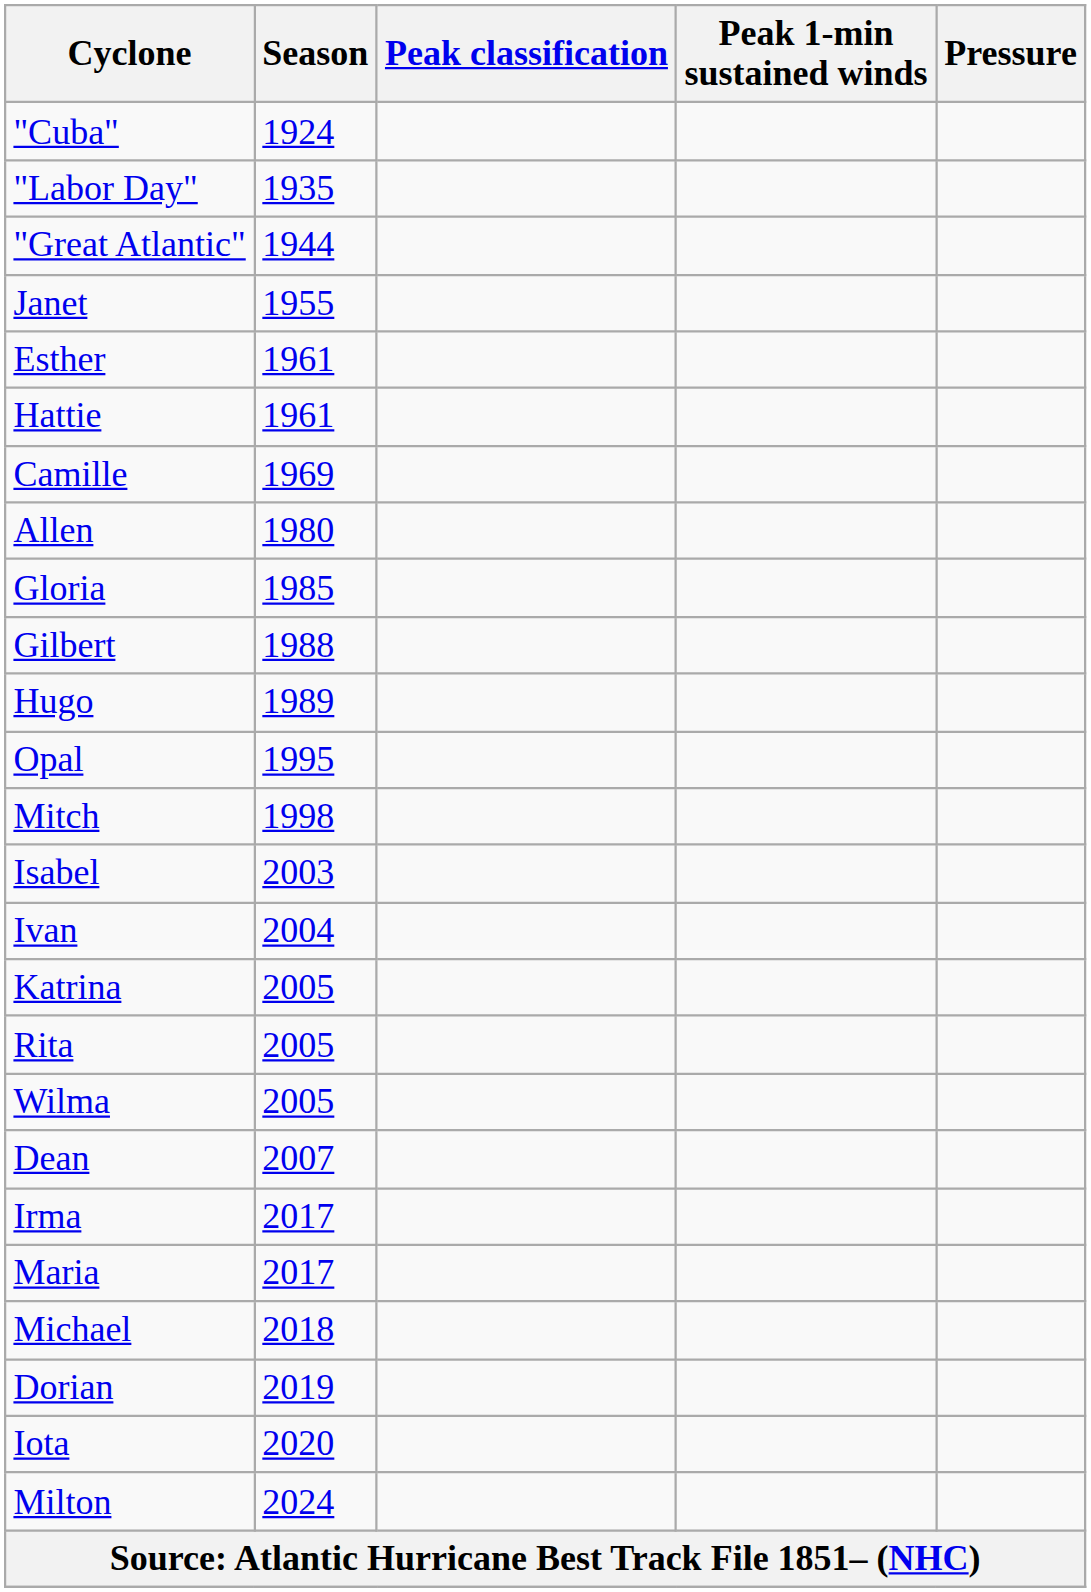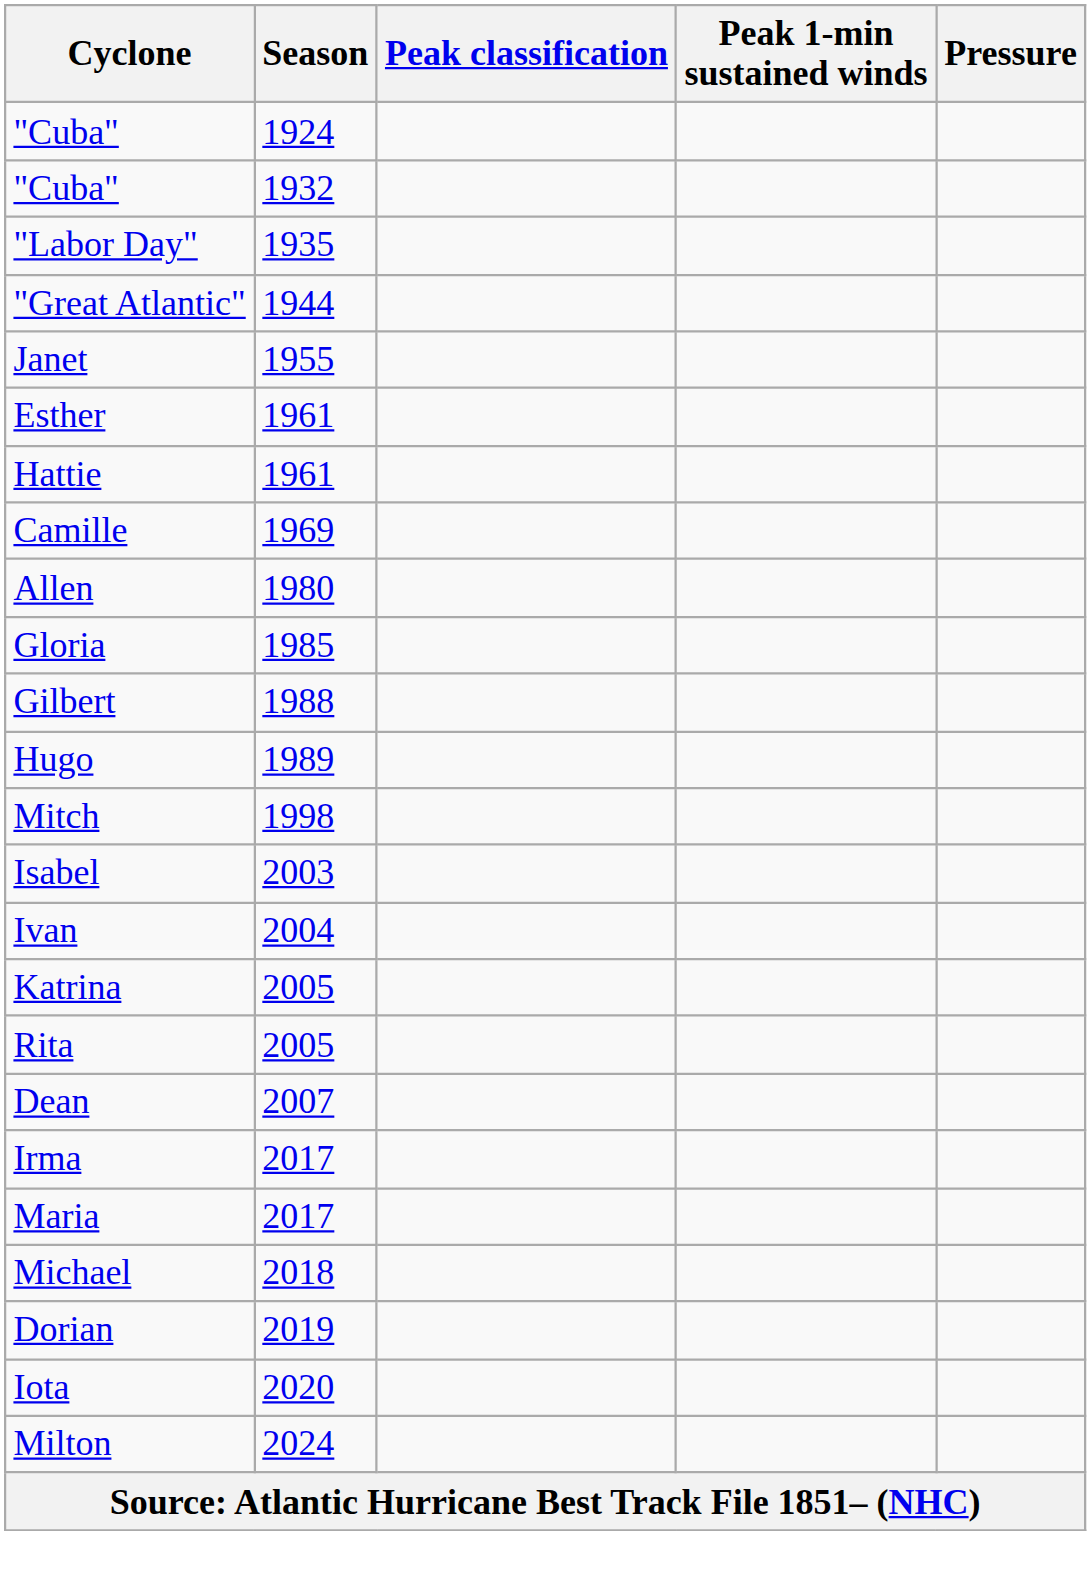+ row: (66, 187)
- row: (48, 758)
- row: (62, 1101)
